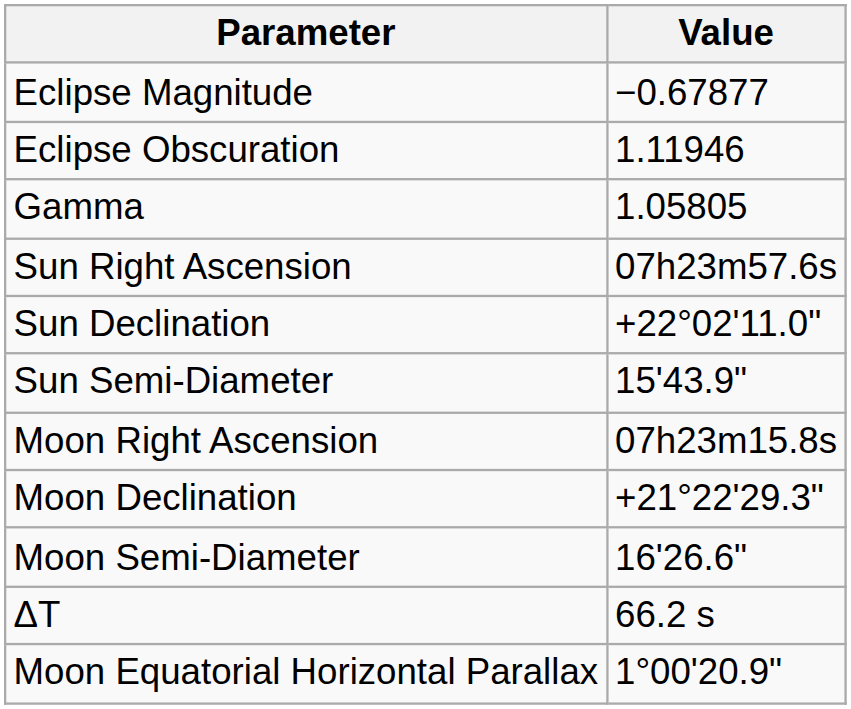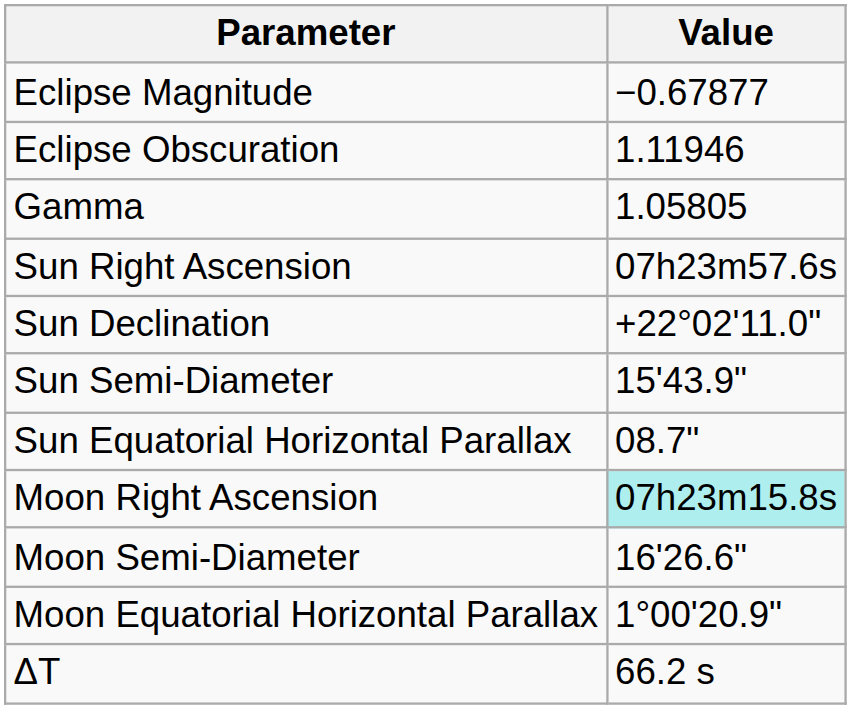+ row: (293, 440)
(726, 440) no background -> (726, 498) paleturquoise background
- row: (155, 498)
rows swapped: (306, 672) <-> (37, 614)
